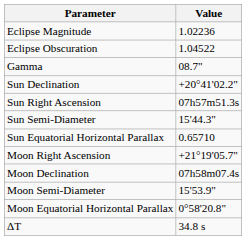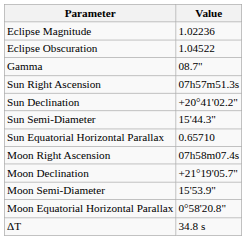rows swapped: (54, 102) <-> (43, 84)
(208, 155) +21°19'05.7" -> (209, 155) 07h58m07.4s
(209, 173) 07h58m07.4s -> (208, 173) +21°19'05.7"
